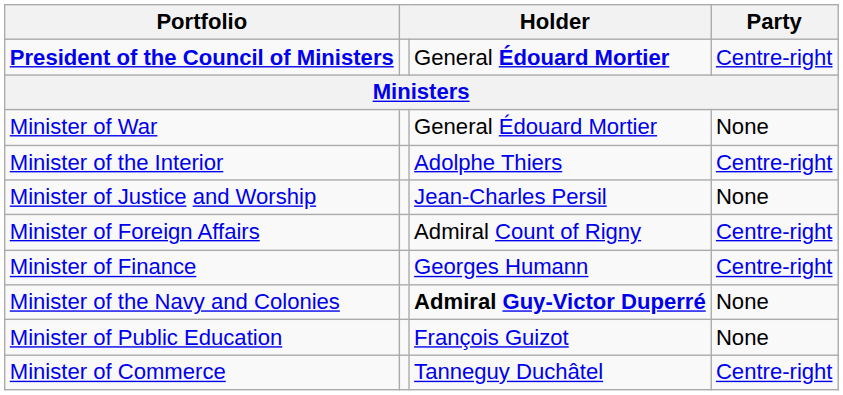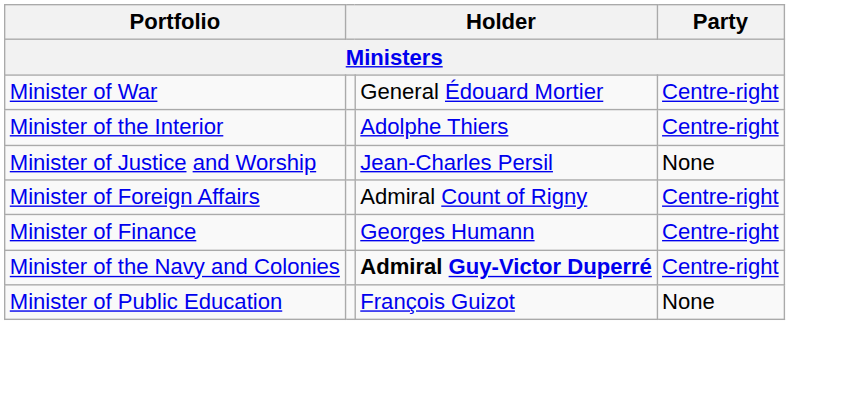- row: (202, 57)
(742, 127) None -> (720, 92) Centre-right
(742, 302) None -> (720, 267) Centre-right
- row: (118, 372)
